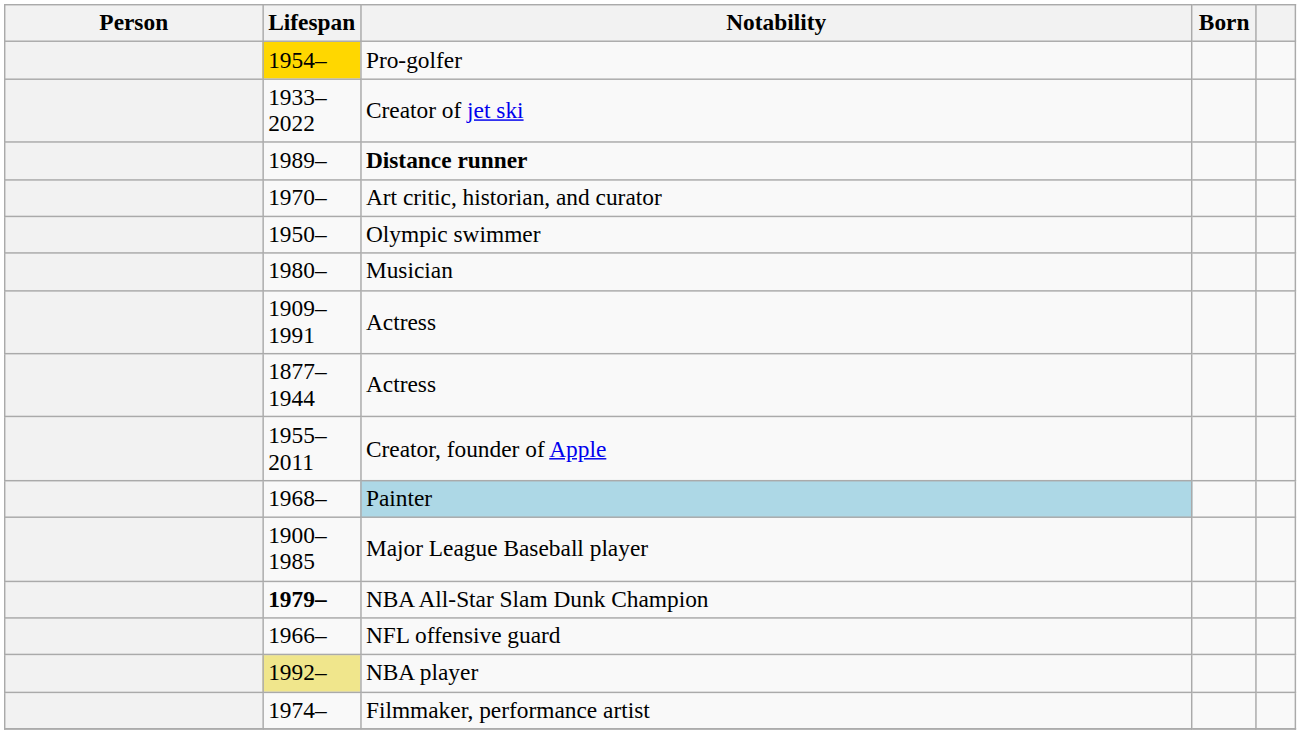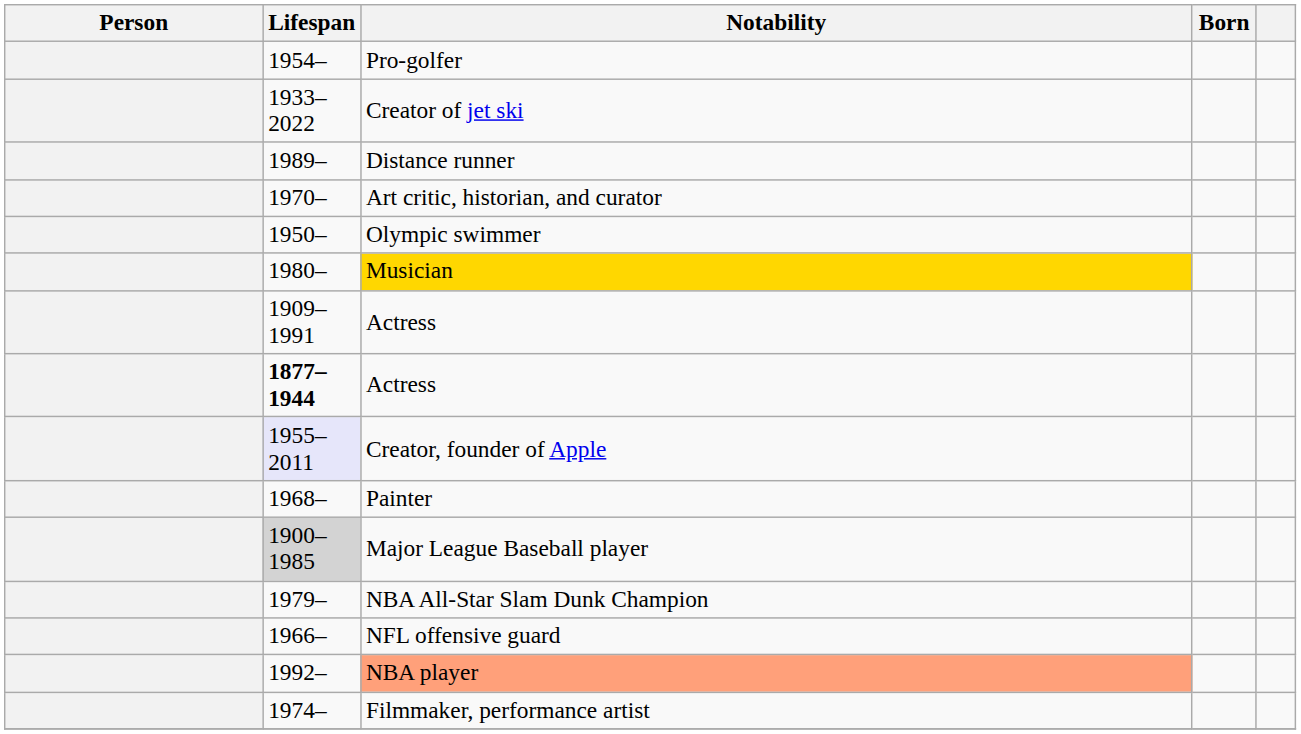(297, 60) gold background -> (297, 60) no background
(447, 160) bold -> (440, 160) normal
(409, 271) no background -> (409, 271) gold background
(297, 385) normal -> (297, 385) bold
(297, 448) no background -> (297, 448) lavender background
(399, 498) lightblue background -> (399, 498) no background
(297, 548) no background -> (297, 548) lightgrey background
(297, 598) bold -> (297, 598) normal
(297, 673) khaki background -> (297, 673) no background
(422, 673) no background -> (422, 673) lightsalmon background
